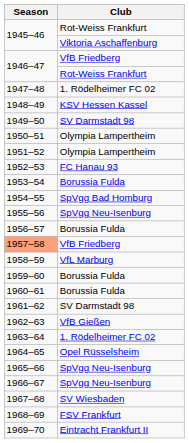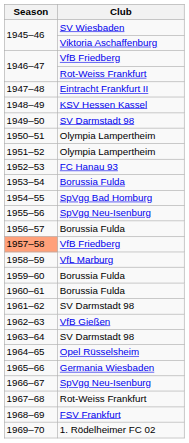(103, 27) Rot-Weiss Frankfurt -> (92, 27) SV Wiesbaden
(108, 89) 1. Rödelheimer FC 02 -> (104, 89) Eintracht Frankfurt II
(108, 337) 1. Rödelheimer FC 02 -> (97, 337) SV Darmstadt 98
(105, 368) SpVgg Neu-Isenburg -> (107, 368) Germania Wiesbaden
(92, 399) SV Wiesbaden -> (103, 399) Rot-Weiss Frankfurt
(104, 430) Eintracht Frankfurt II -> (108, 430) 1. Rödelheimer FC 02
